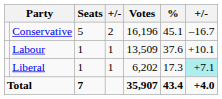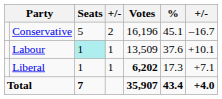(80, 49) no background -> (80, 49) paleturquoise background
(145, 67) normal -> (145, 67) bold
(204, 67) paleturquoise background -> (204, 67) no background
